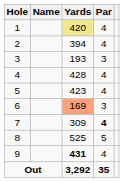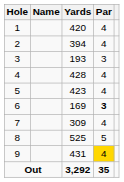(78, 28) khaki background -> (78, 28) no background
(78, 106) lightsalmon background -> (78, 106) no background
(104, 106) normal -> (104, 106) bold
(104, 122) bold -> (104, 122) normal
(78, 153) bold -> (78, 153) normal
(104, 153) no background -> (104, 153) gold background
